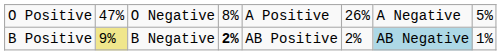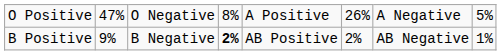(107, 39) khaki background -> (107, 39) no background
(423, 39) lightblue background -> (423, 39) no background
